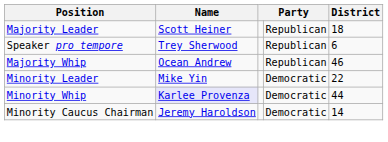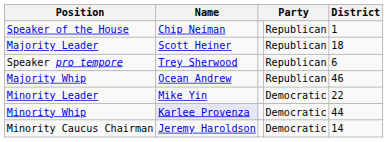+ row: (68, 29)
